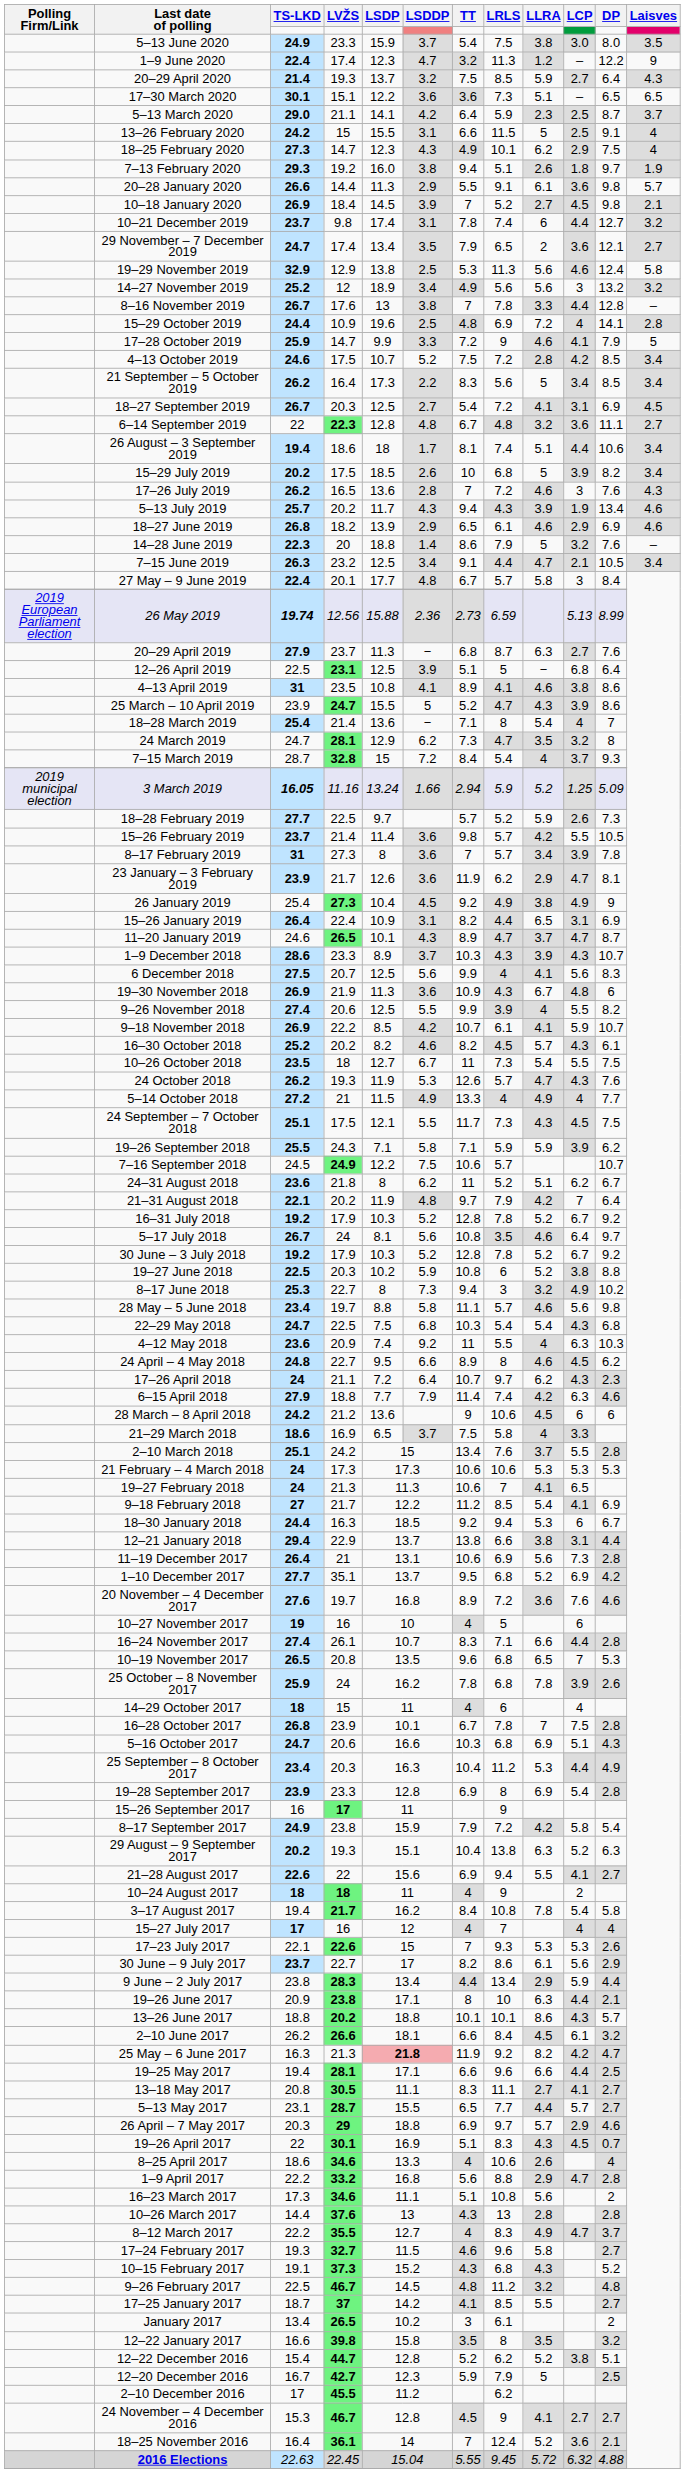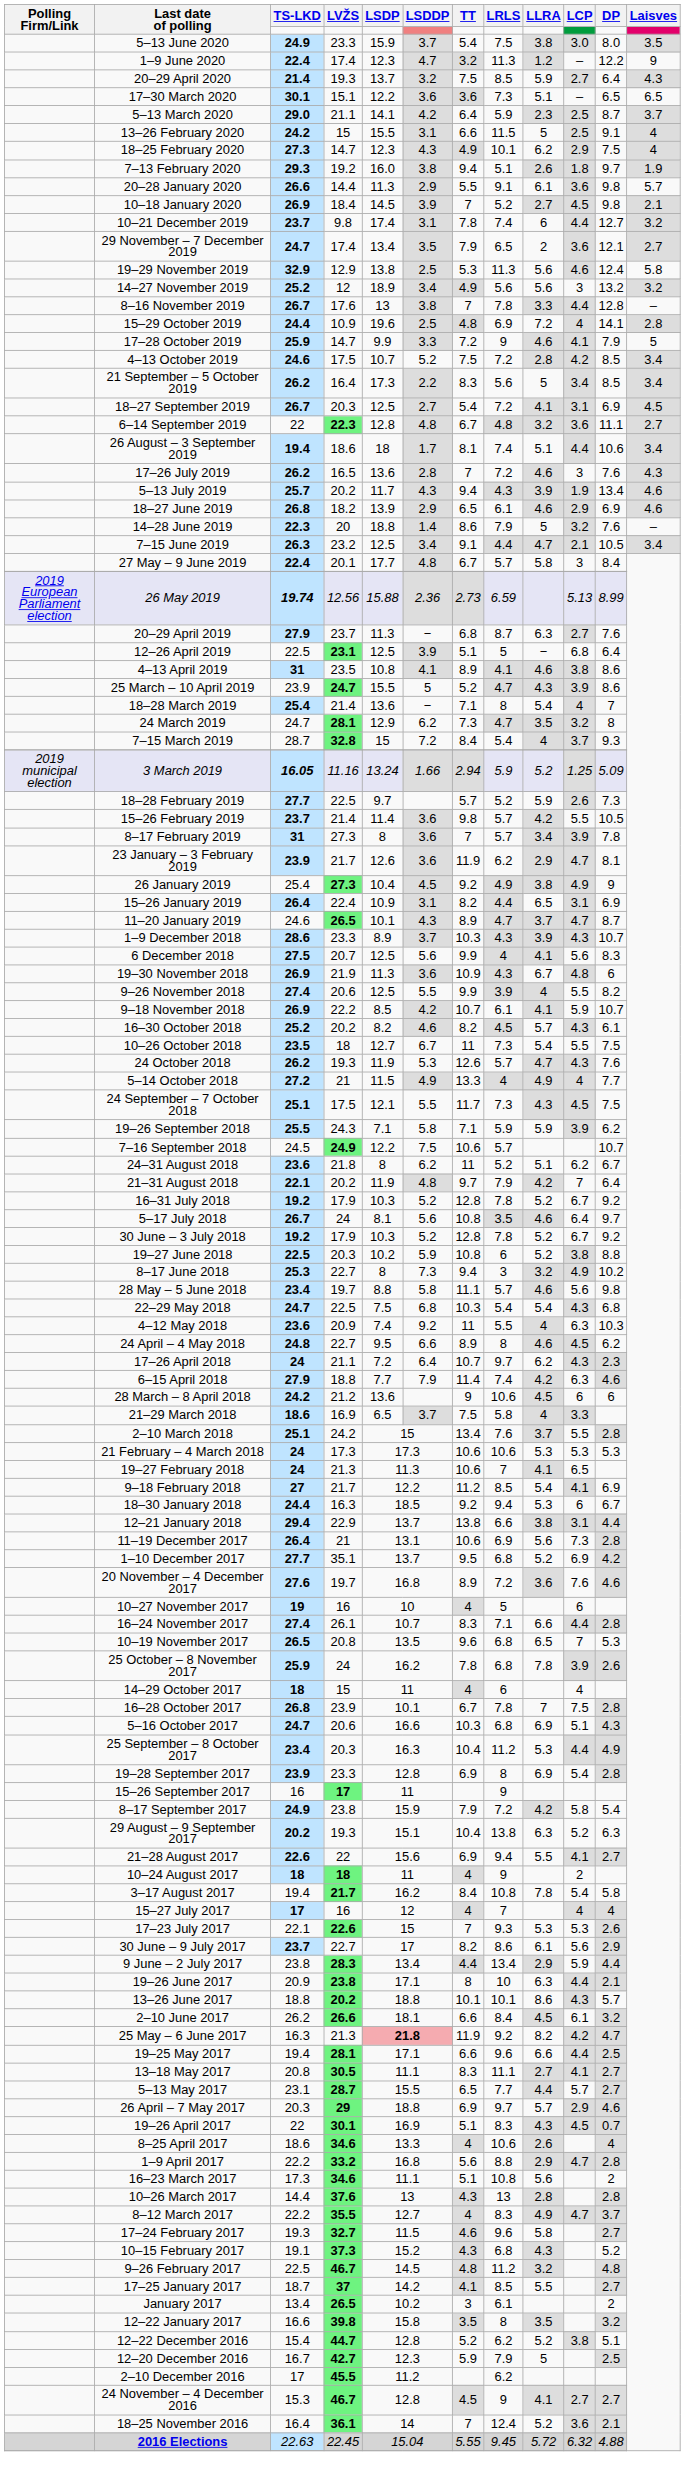- row: (183, 473)
